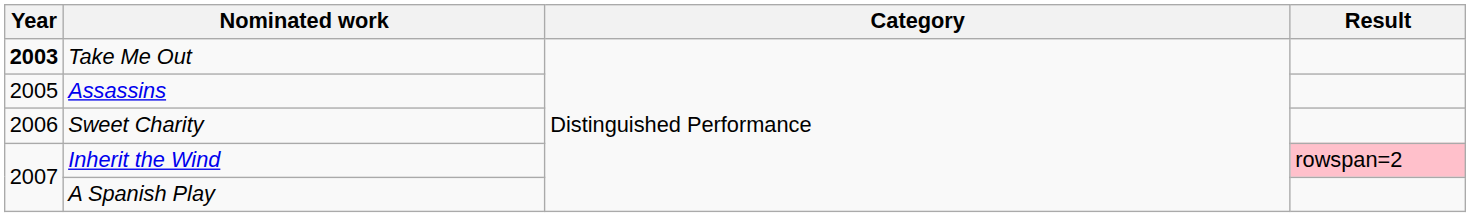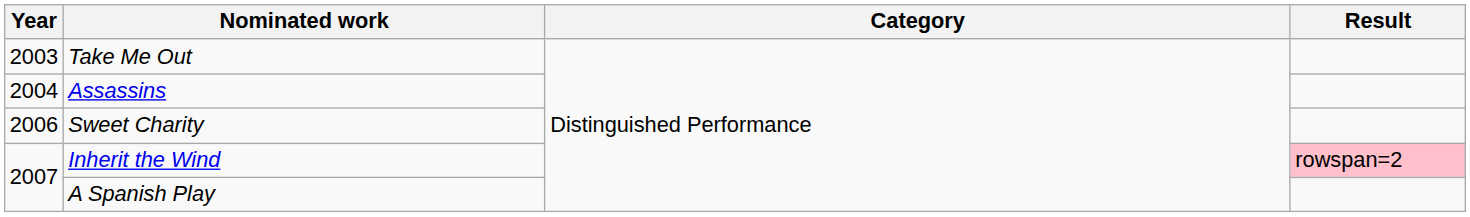(34, 56) bold -> (34, 56) normal
(34, 90) 2005 -> (34, 90) 2004
